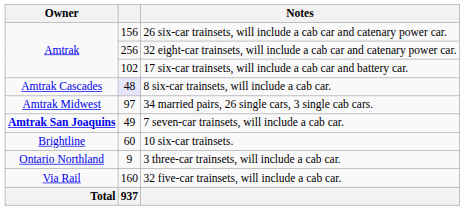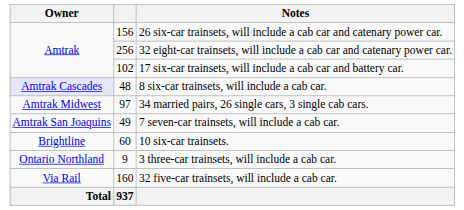(62, 86) no background -> (62, 86) lavender background
(129, 86) lavender background -> (125, 86) no background
(62, 123) bold -> (62, 123) normal
